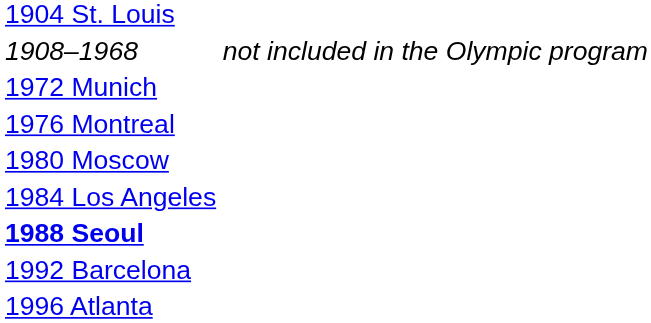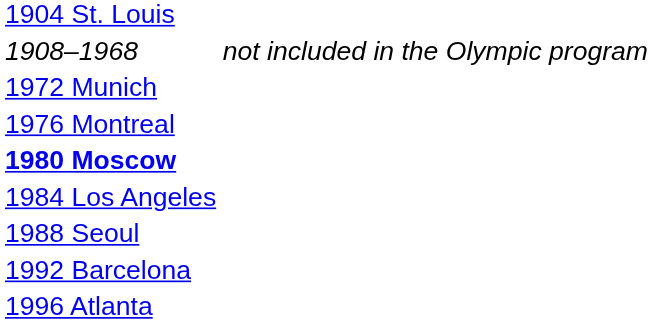(87, 160) normal -> (91, 160) bold
(74, 233) bold -> (72, 233) normal
